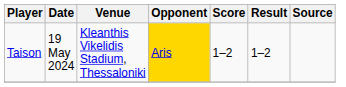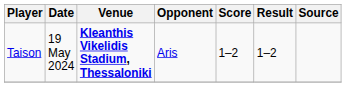(113, 52) normal -> (116, 52) bold
(161, 52) gold background -> (167, 52) no background
